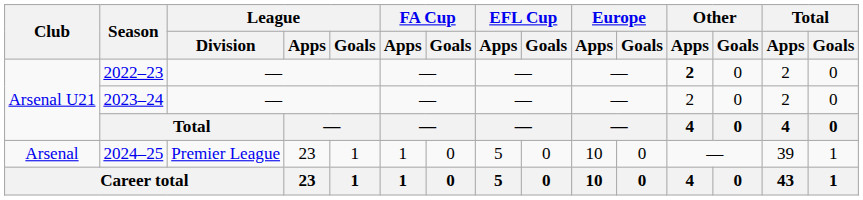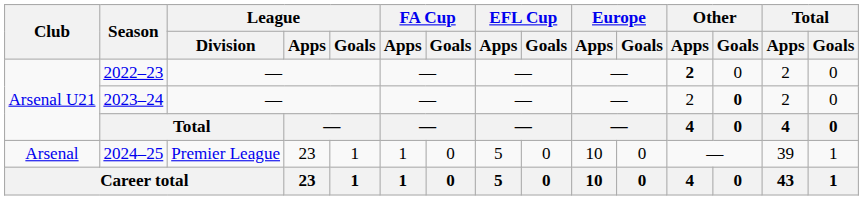(738, 99) normal -> (738, 99) bold
